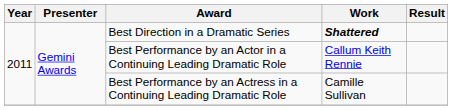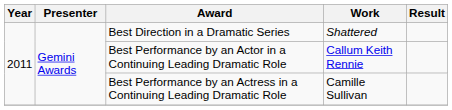(352, 32) bold -> (352, 32) normal
